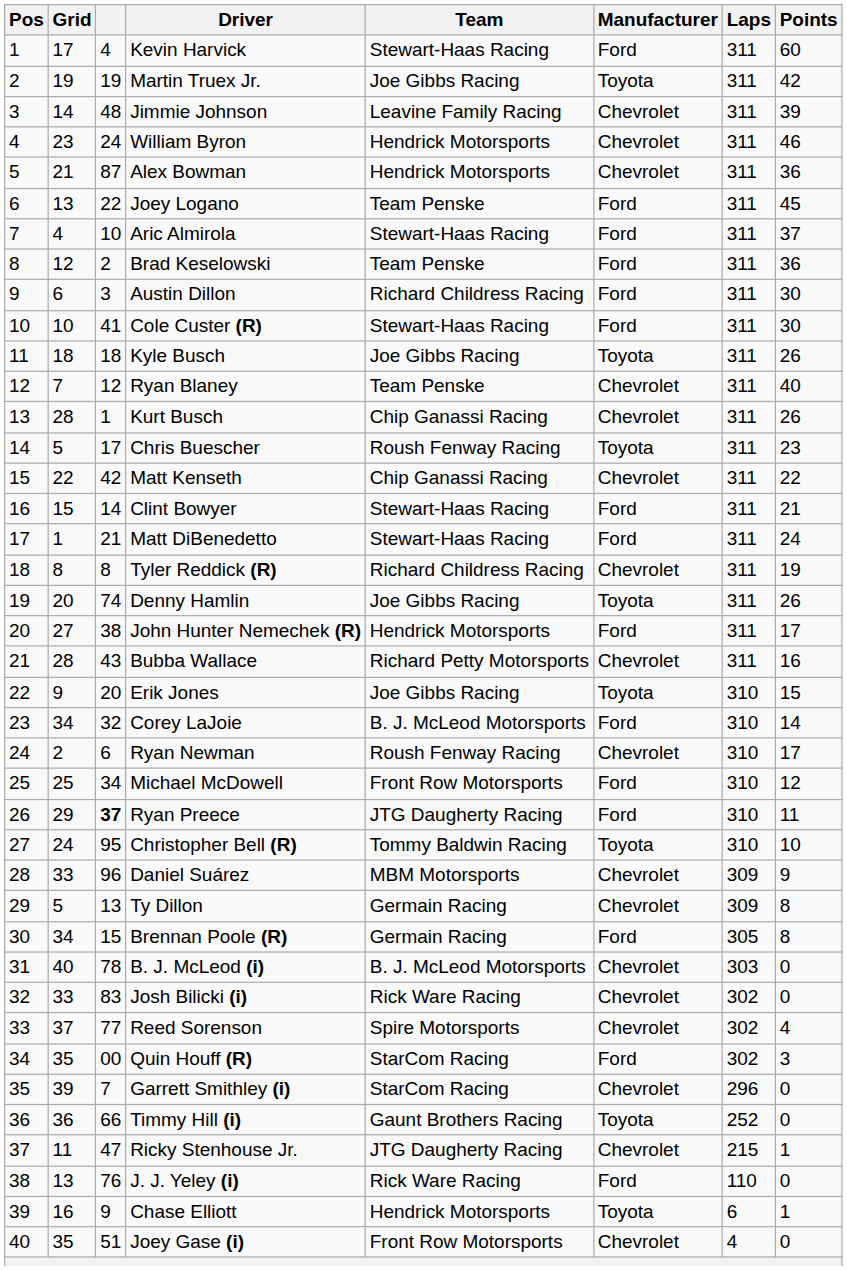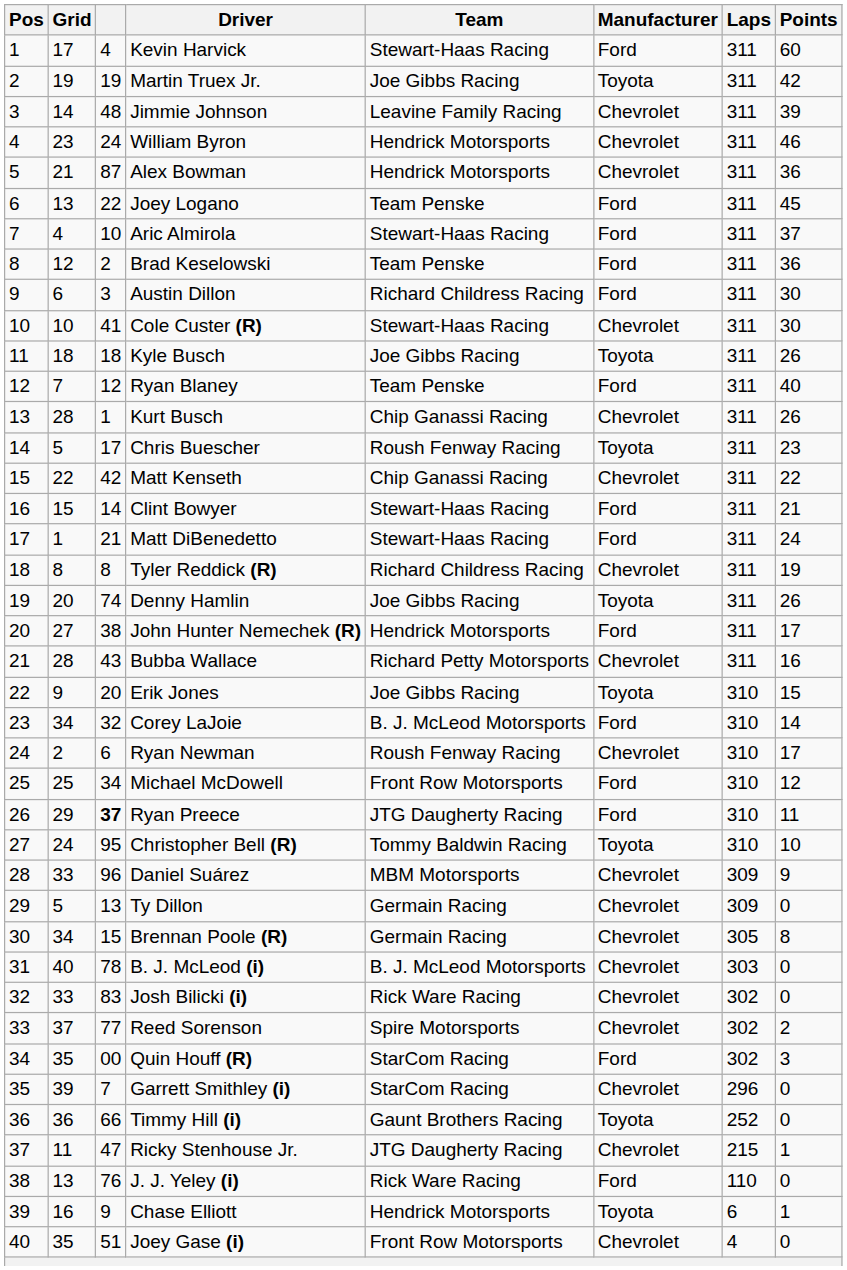(617, 324) Ford -> (638, 324) Chevrolet
(638, 386) Chevrolet -> (617, 386) Ford
(785, 905) 8 -> (785, 905) 0
(617, 936) Ford -> (638, 936) Chevrolet
(785, 1027) 4 -> (785, 1027) 2
